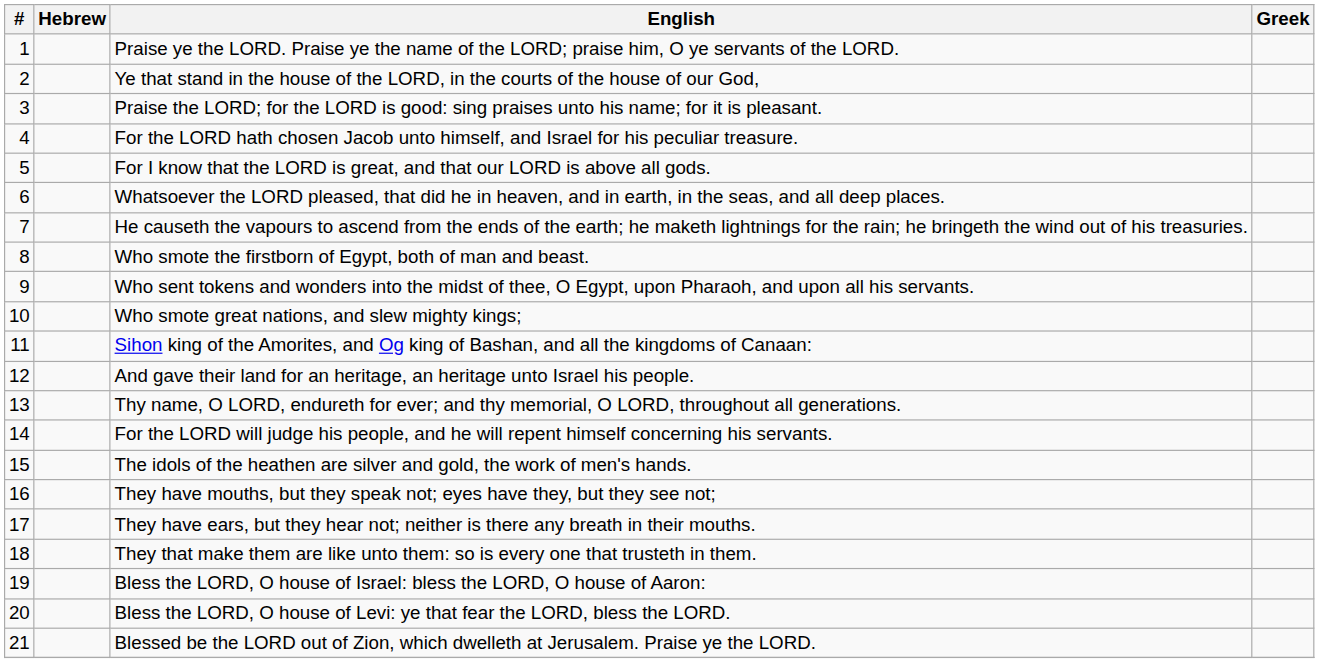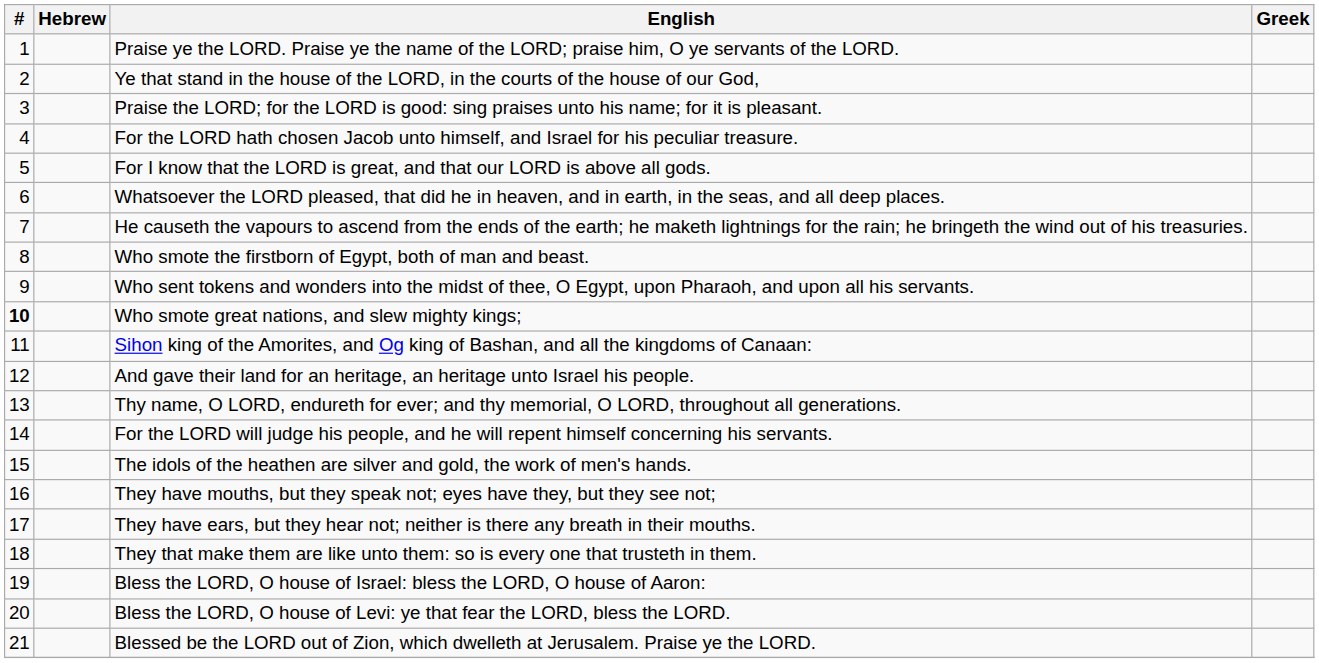(19, 316) normal -> (19, 316) bold
